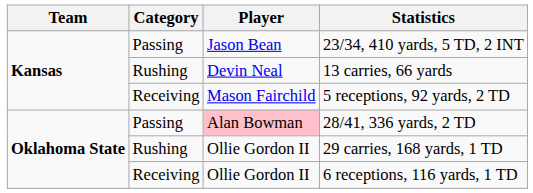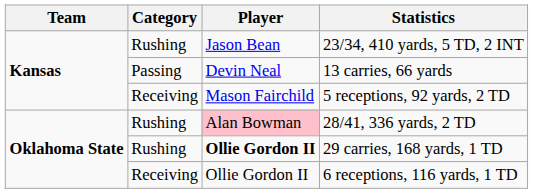(158, 44) Passing -> (159, 44) Rushing
(160, 70) Rushing -> (156, 70) Passing
(158, 122) Passing -> (159, 122) Rushing
(258, 148) normal -> (261, 148) bold
